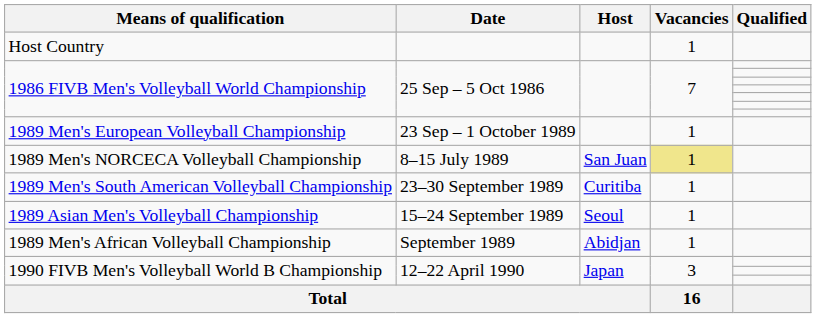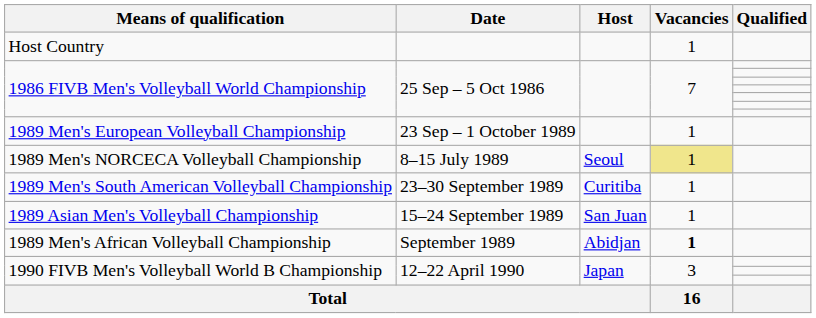(615, 158) San Juan -> (604, 158) Seoul
(604, 214) Seoul -> (615, 214) San Juan
(692, 242) normal -> (692, 242) bold
